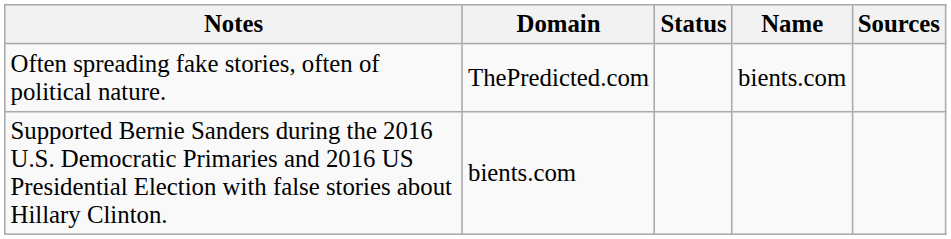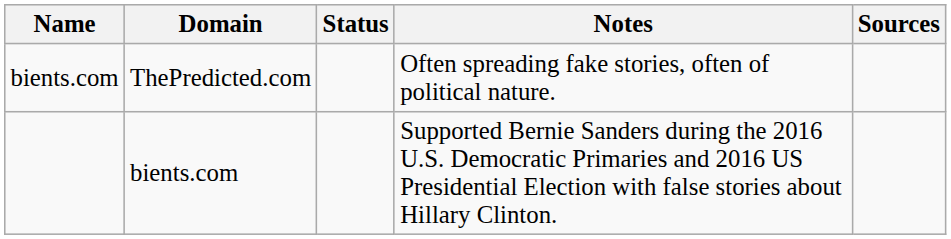columns swapped: (792, 24) <-> (234, 24)
